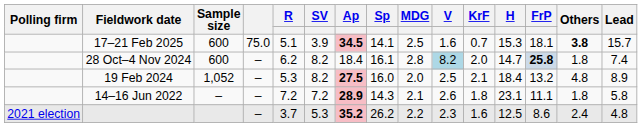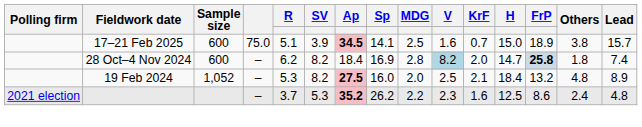(510, 43) 15.3 -> (510, 43) 15.0
(541, 43) 18.1 -> (541, 43) 18.9
(580, 43) bold -> (580, 43) normal
(382, 61) 16.1 -> (382, 61) 16.9
- row: (139, 96)
